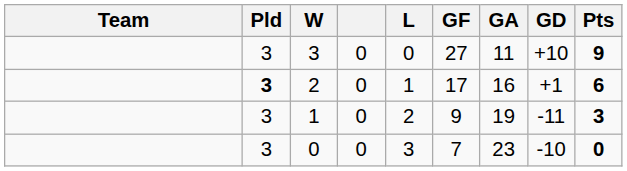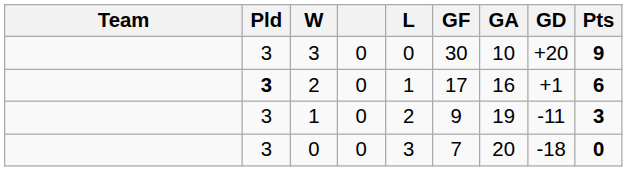(456, 52) 27 -> (456, 52) 30
(504, 52) 11 -> (504, 52) 10
(551, 52) +10 -> (551, 52) +20
(504, 149) 23 -> (504, 149) 20
(551, 149) -10 -> (551, 149) -18
